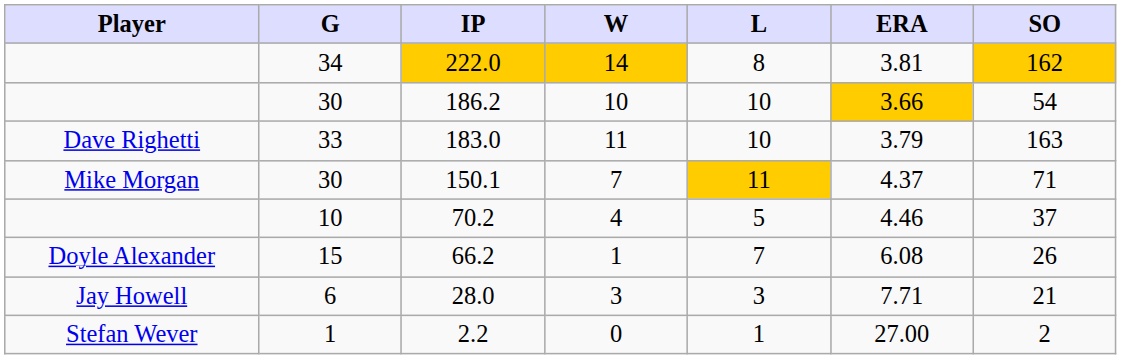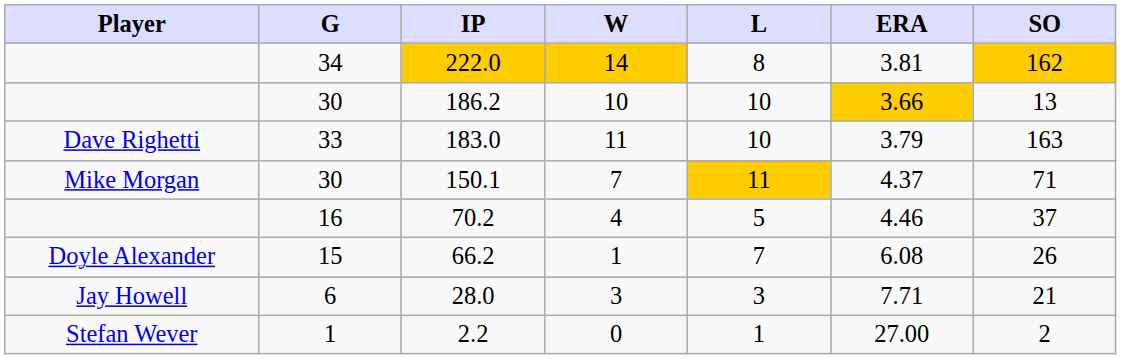(1045, 101) 54 -> (1045, 101) 13
(330, 218) 10 -> (330, 218) 16
